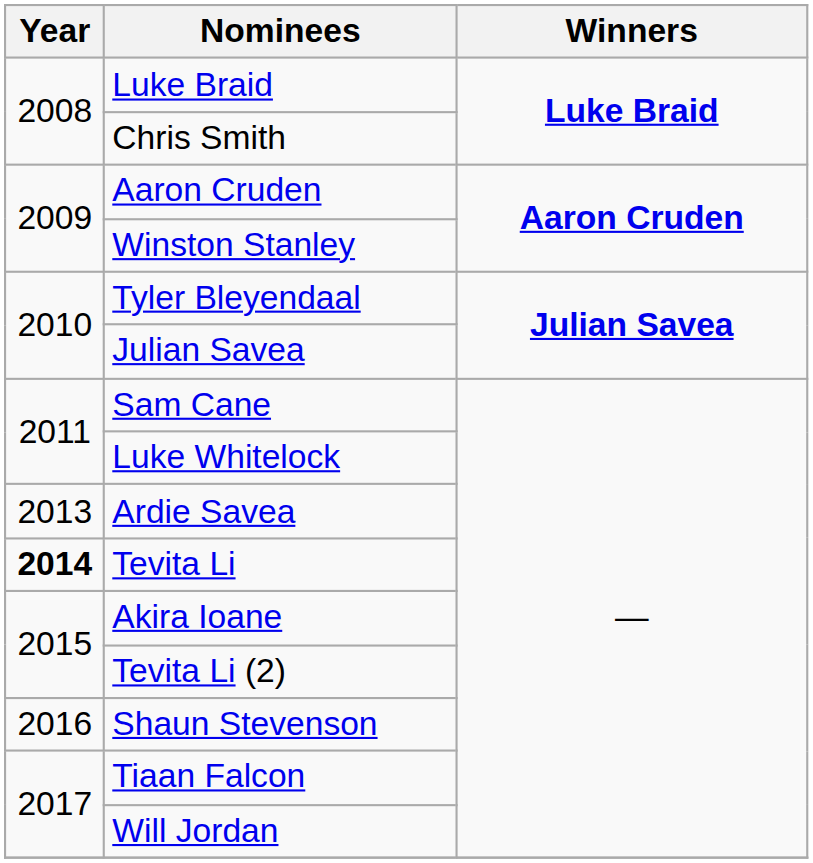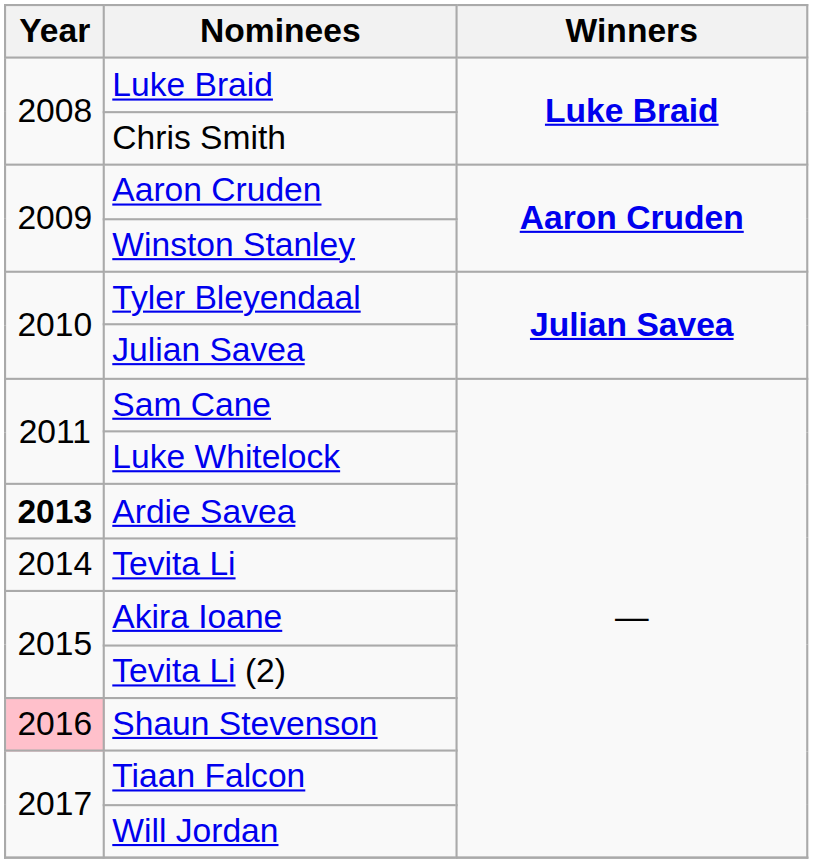(55, 510) normal -> (55, 510) bold
(55, 564) bold -> (55, 564) normal
(55, 723) no background -> (55, 723) pink background
